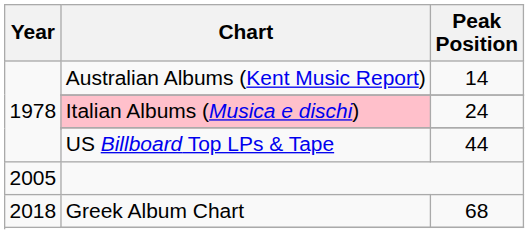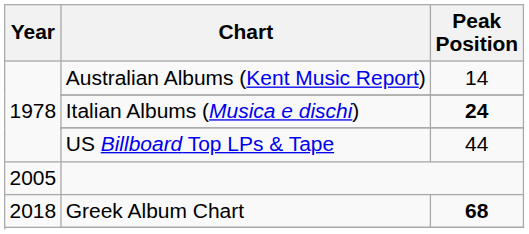(213, 111) pink background -> (213, 111) no background
(477, 111) normal -> (477, 111) bold
(477, 210) normal -> (477, 210) bold
